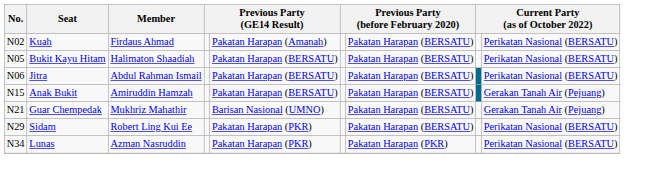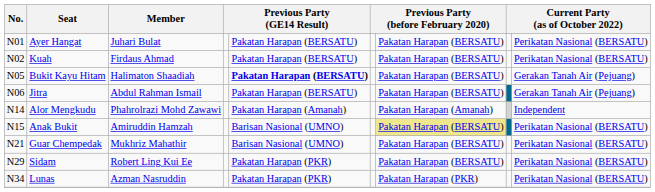+ row: (55, 42)
(269, 42) Pakatan Harapan (Amanah) -> (294, 59) Pakatan Harapan (BERSATU)
(275, 59) normal -> (300, 76) bold
(551, 59) Perikatan Nasional (BERSATU) -> (575, 76) Gerakan Tanah Air (Pejuang)
(551, 76) Perikatan Nasional (BERSATU) -> (575, 93) Gerakan Tanah Air (Pejuang)
+ row: (62, 110)
(275, 93) Pakatan Harapan (BERSATU) -> (287, 127) Barisan Nasional (UMNO)
(411, 93) no background -> (441, 127) khaki background
(544, 93) Gerakan Tanah Air (Pejuang) -> (581, 127) Perikatan Nasional (BERSATU)
(544, 110) Gerakan Tanah Air (Pejuang) -> (581, 144) Perikatan Nasional (BERSATU)
